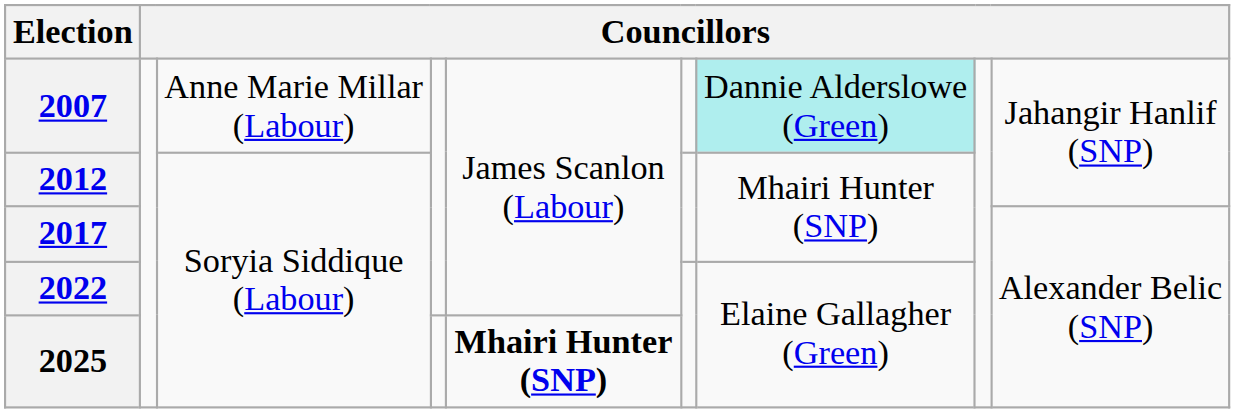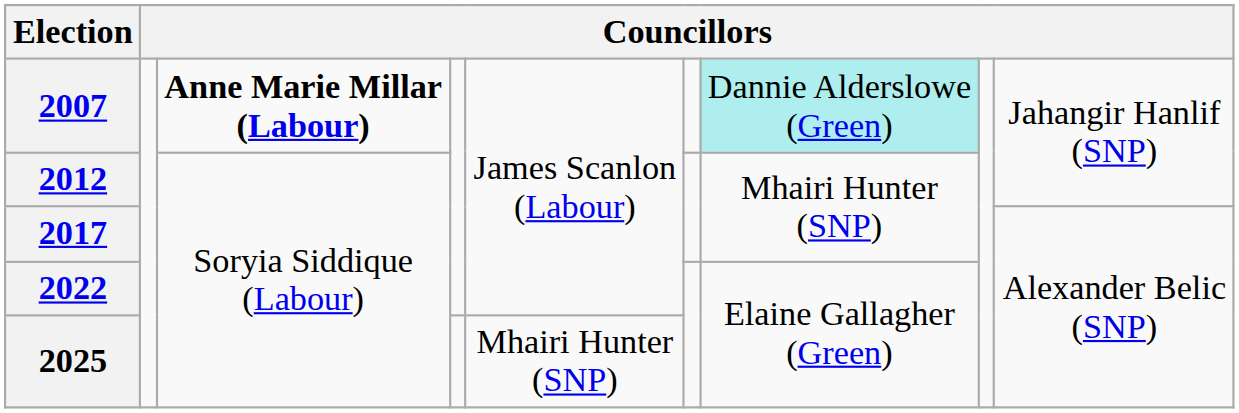(294, 105) normal -> (303, 105) bold
(563, 360) bold -> (575, 360) normal
